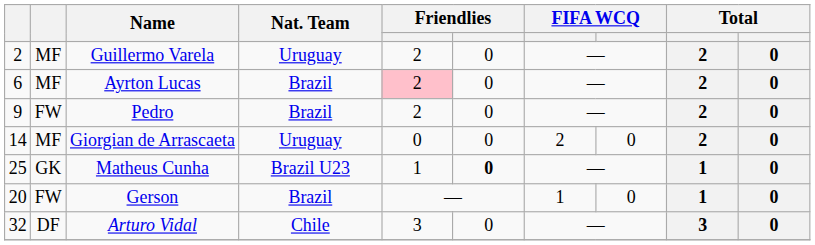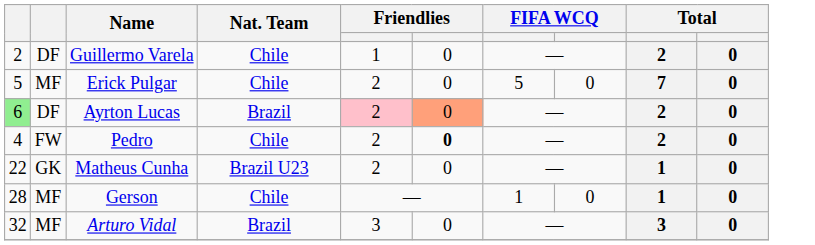(48, 55) MF -> (48, 55) DF
(310, 55) Uruguay -> (269, 55) Chile
(417, 55) 2 -> (376, 55) 1
+ row: (132, 83)
(18, 83) no background -> (18, 112) lightgreen background
(48, 83) MF -> (48, 112) DF
(489, 83) no background -> (447, 112) lightsalmon background
(18, 112) 9 -> (18, 140) 4
(310, 112) Brazil -> (269, 140) Chile
(489, 112) normal -> (447, 140) bold
- row: (152, 140)
(18, 169) 25 -> (18, 169) 22
(417, 169) 1 -> (376, 169) 2
(489, 169) bold -> (447, 169) normal
(18, 197) 20 -> (18, 197) 28
(48, 197) FW -> (48, 197) MF
(310, 197) Brazil -> (269, 197) Chile
(48, 225) DF -> (48, 225) MF
(310, 225) Chile -> (269, 225) Brazil
